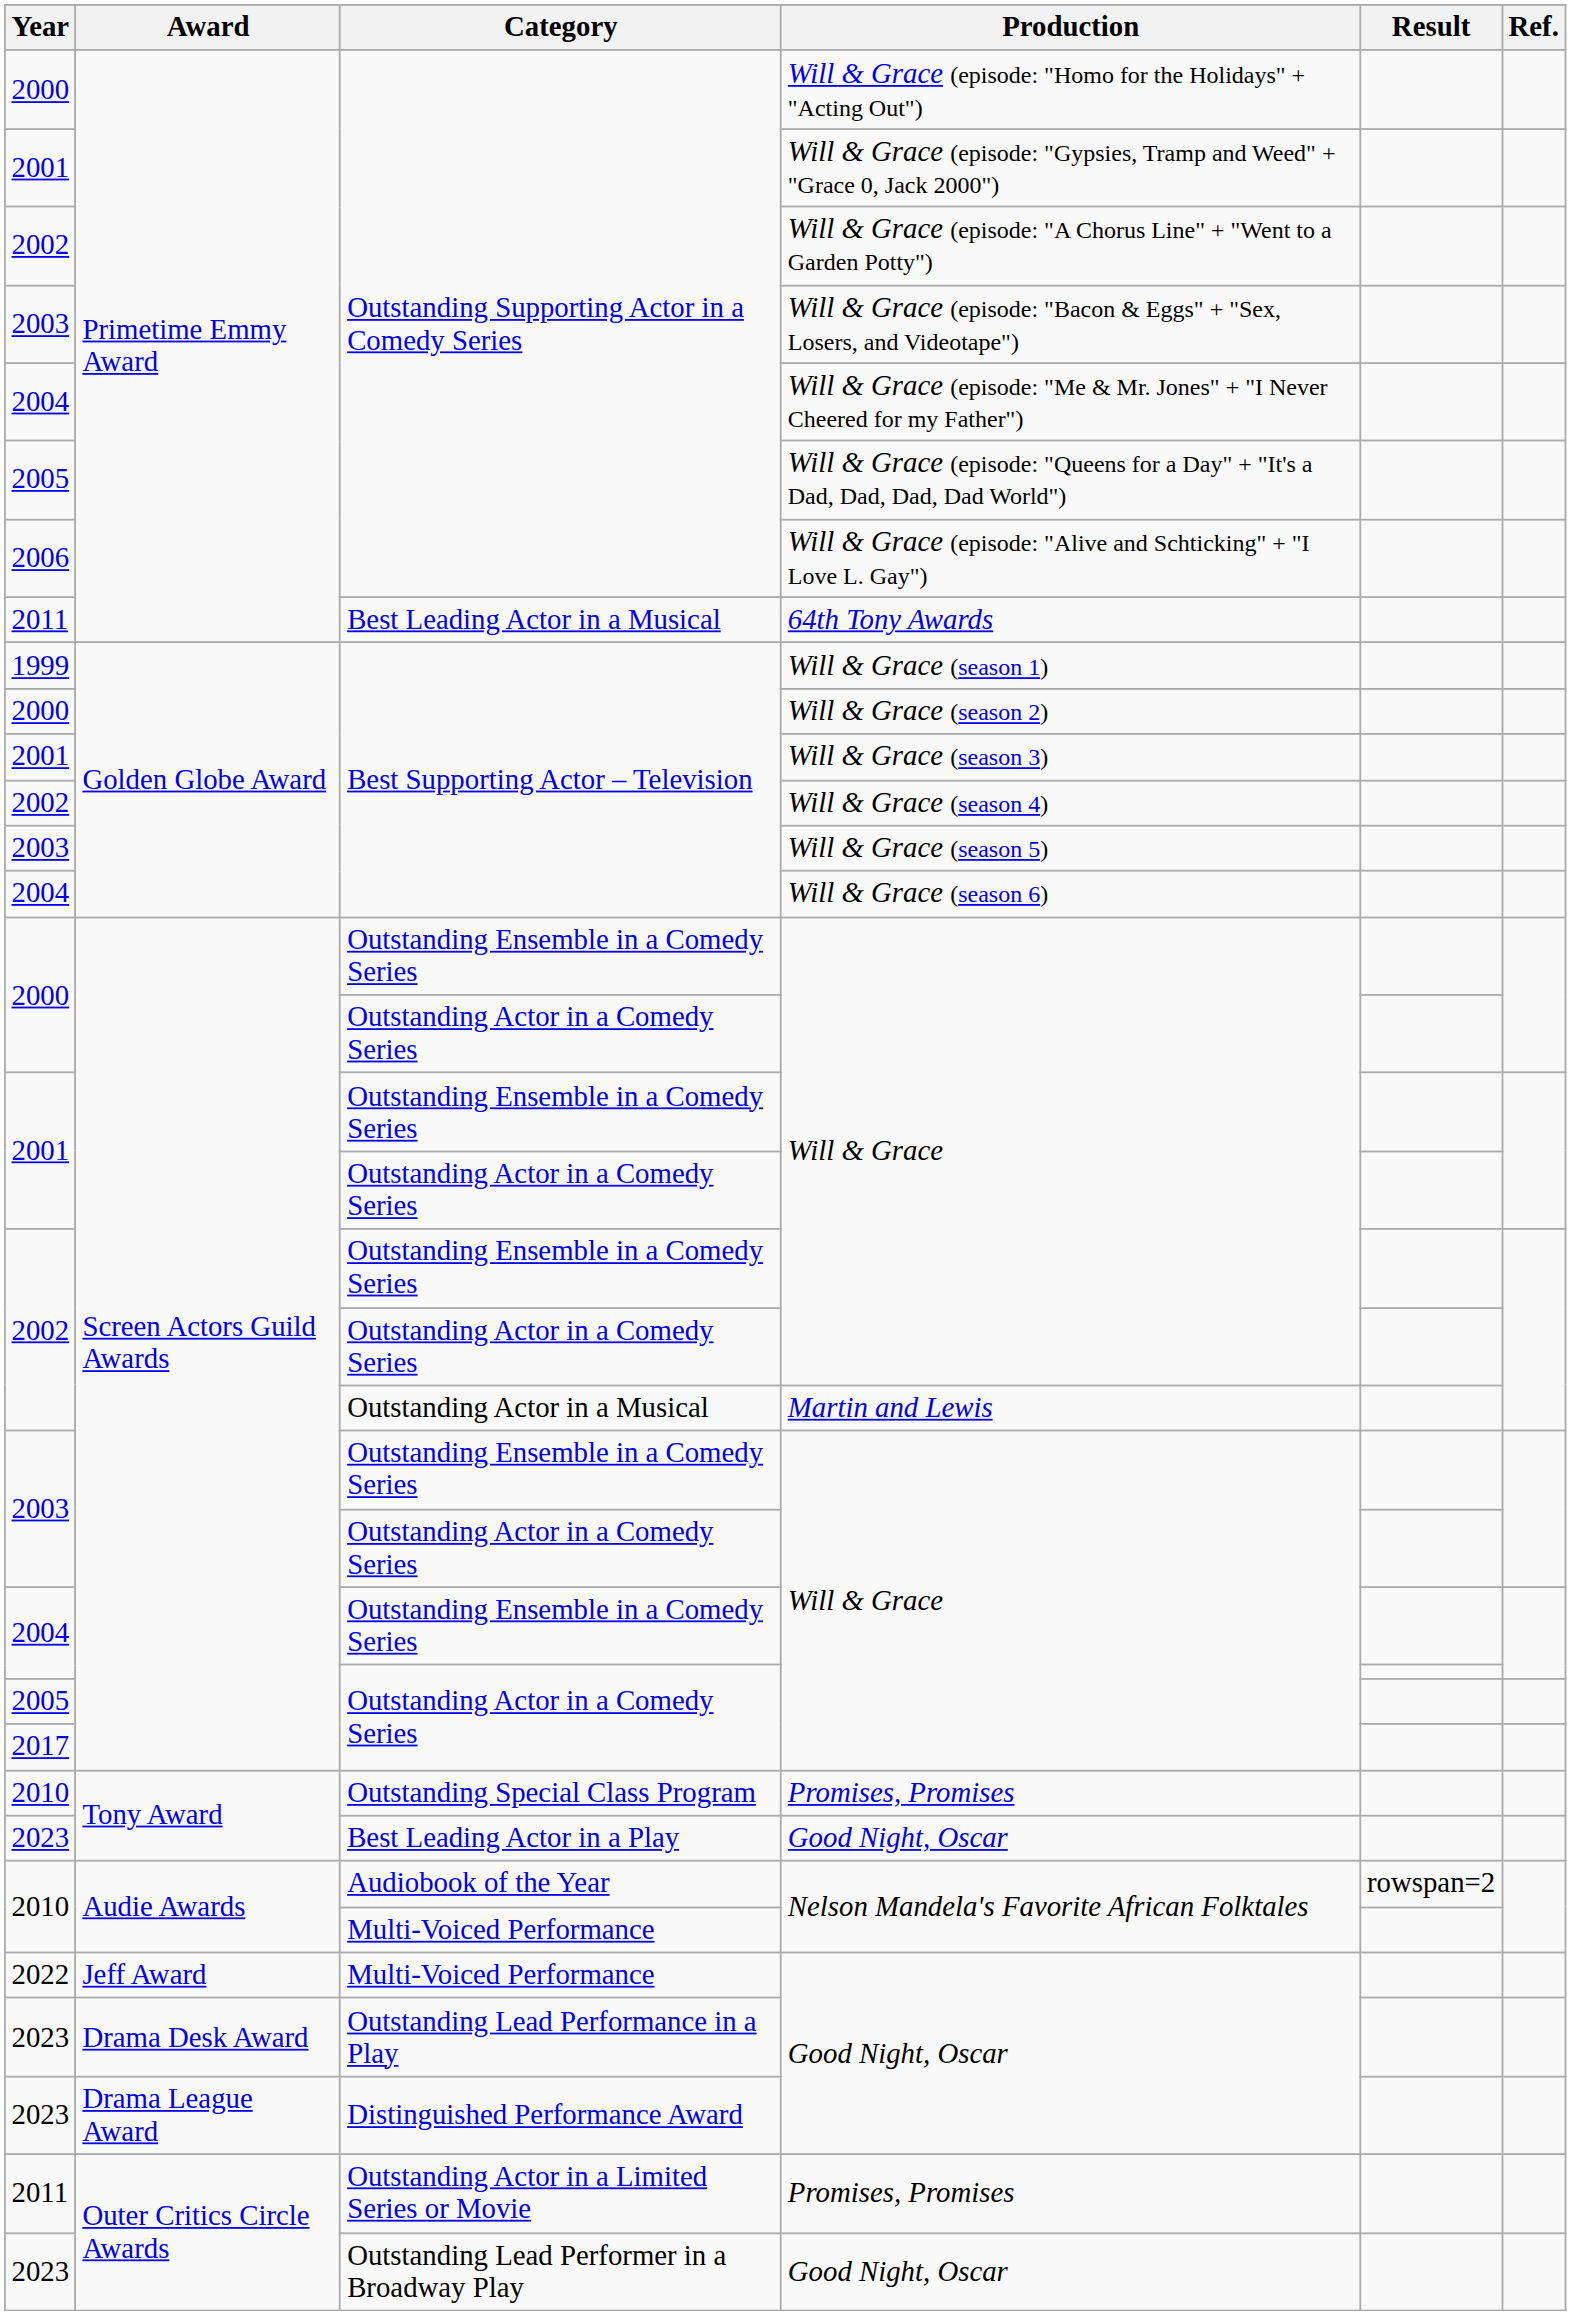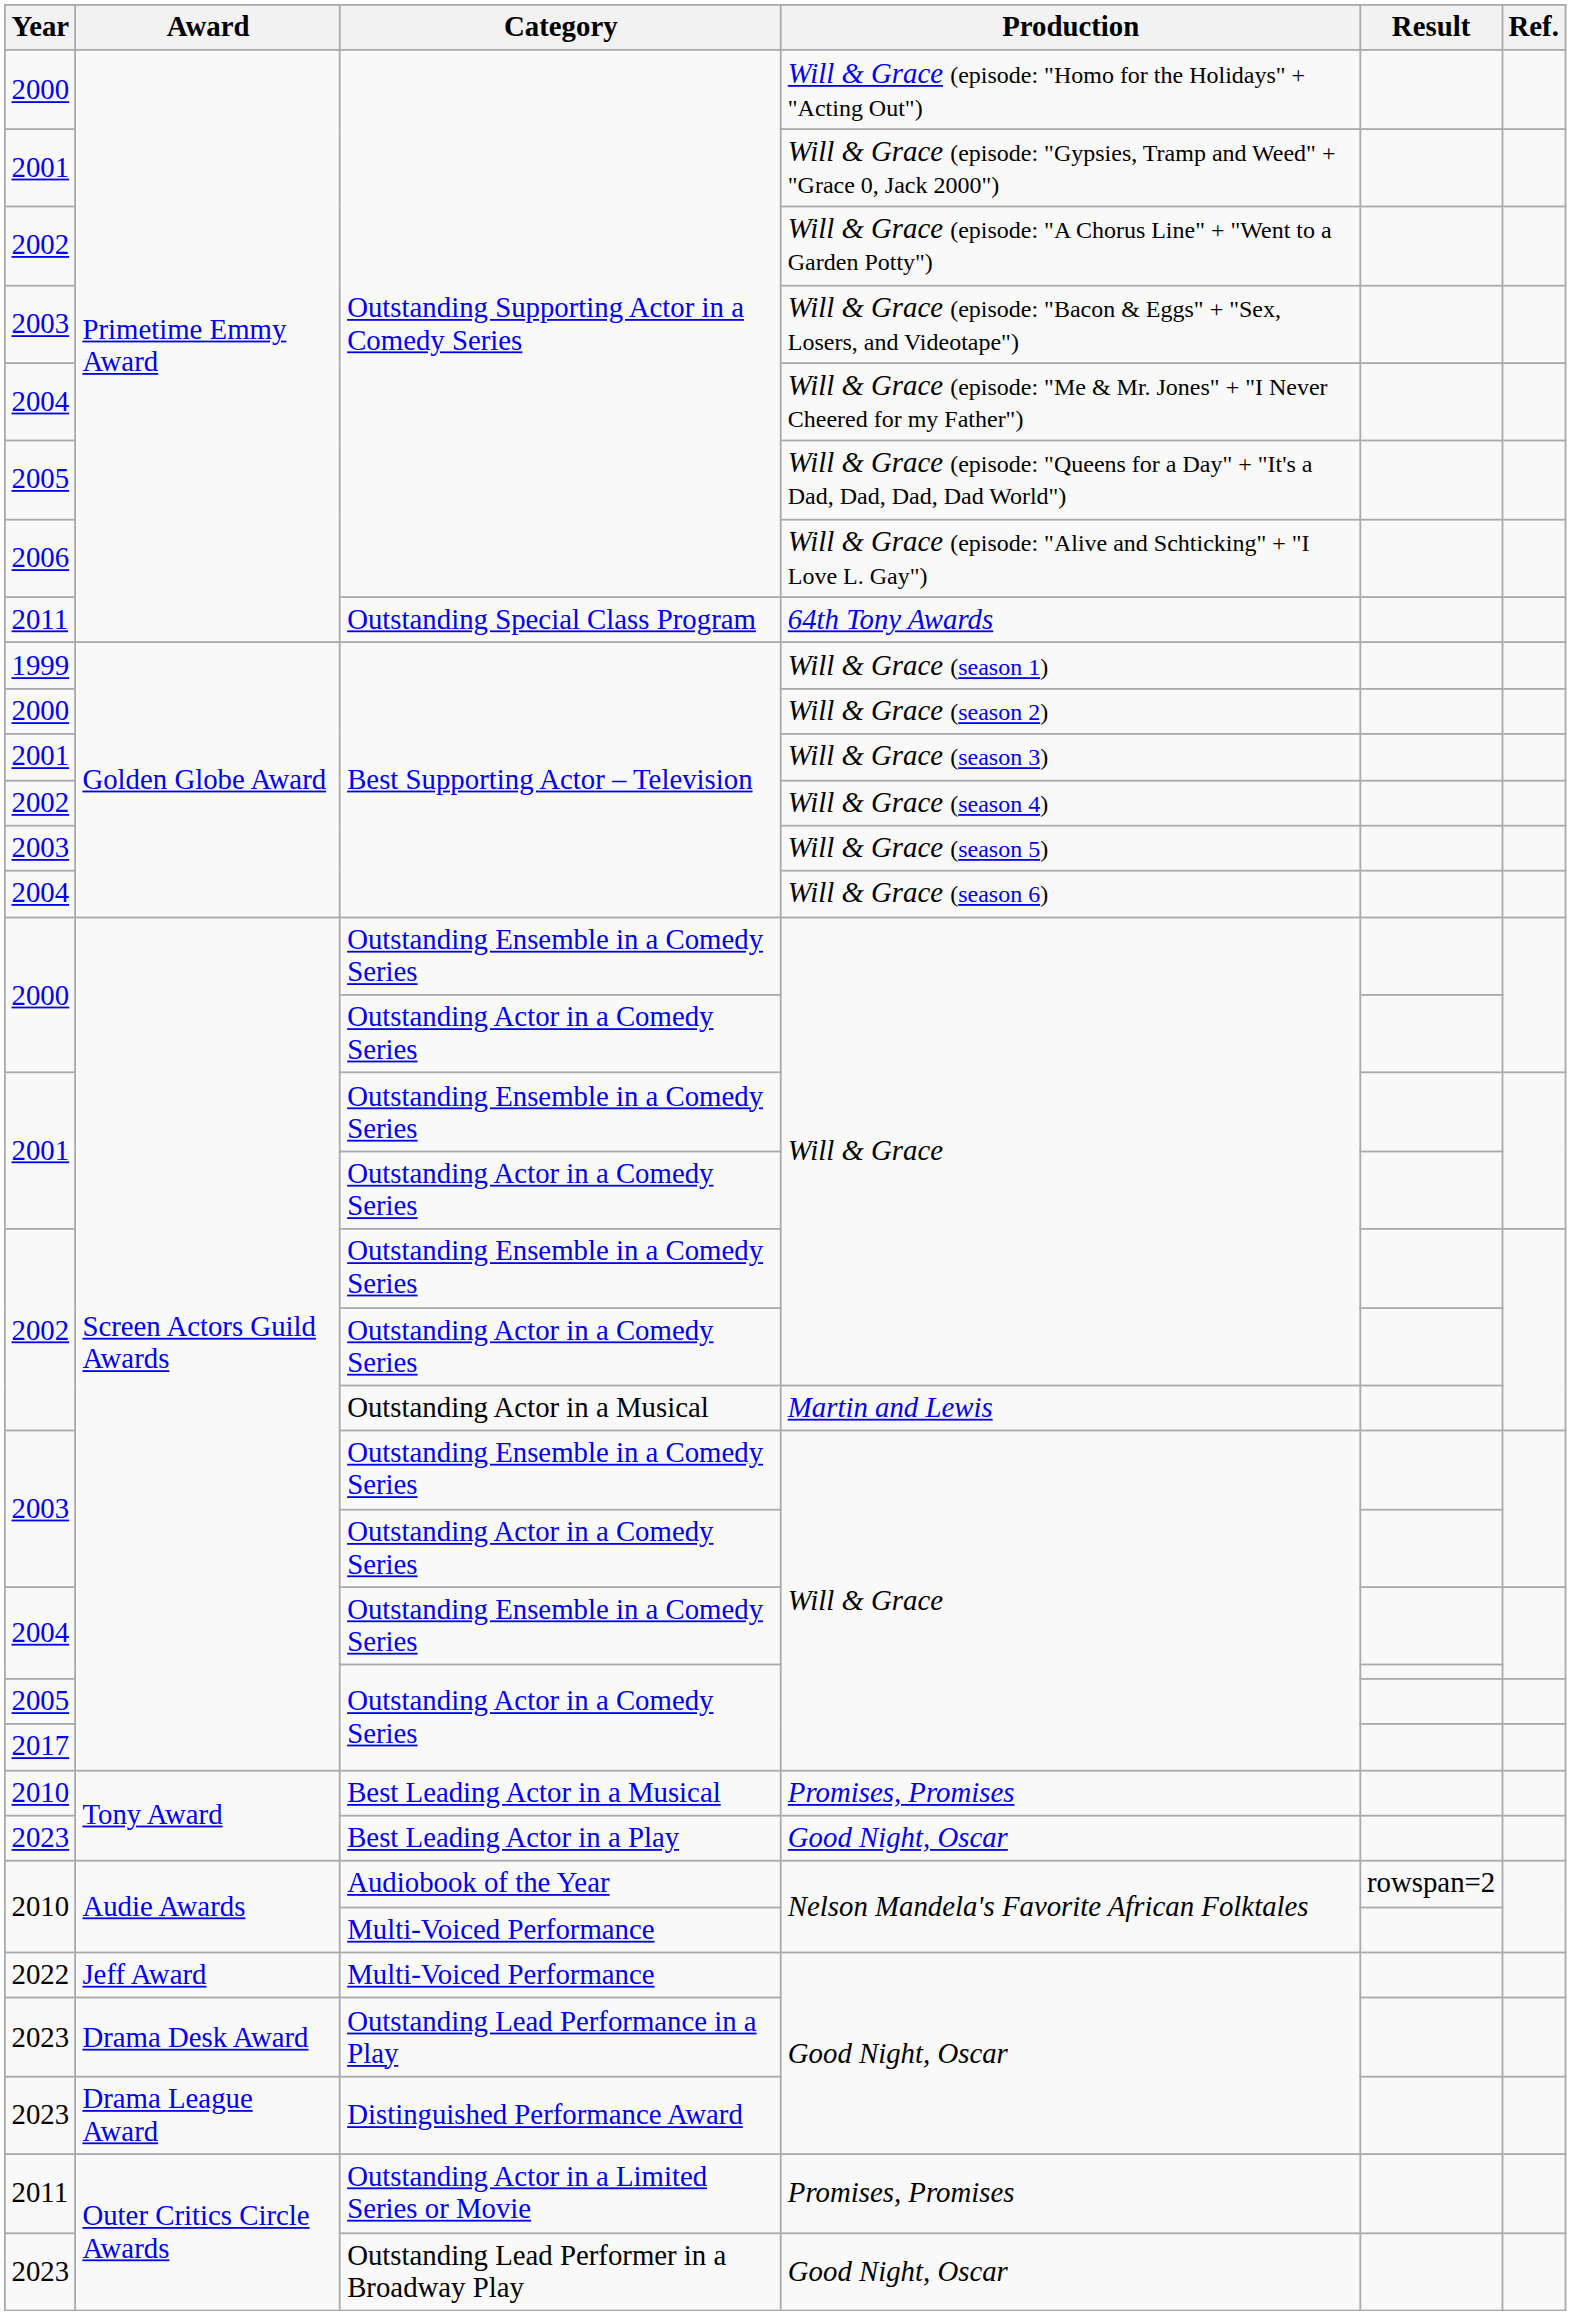(534, 619) Best Leading Actor in a Musical -> (552, 619) Outstanding Special Class Program
(552, 1792) Outstanding Special Class Program -> (534, 1792) Best Leading Actor in a Musical
